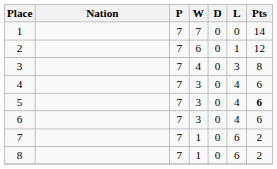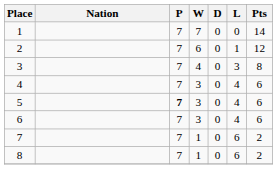(179, 102) normal -> (179, 102) bold
(259, 102) bold -> (259, 102) normal
